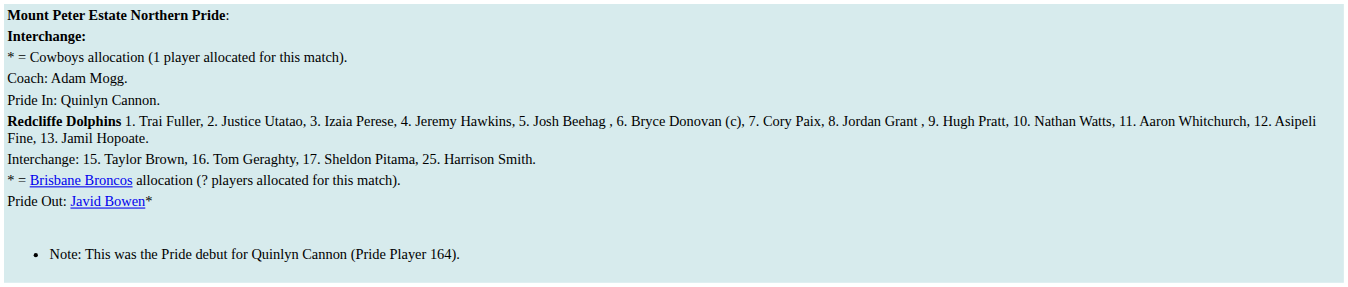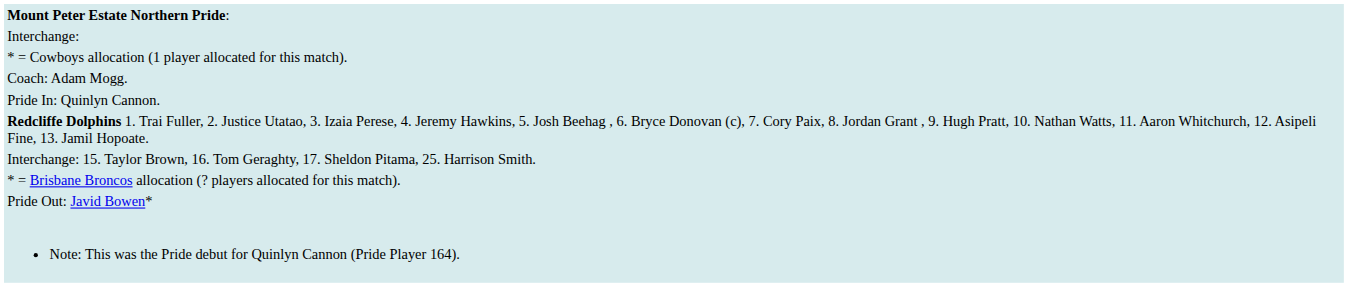(47, 36) bold -> (43, 36) normal
